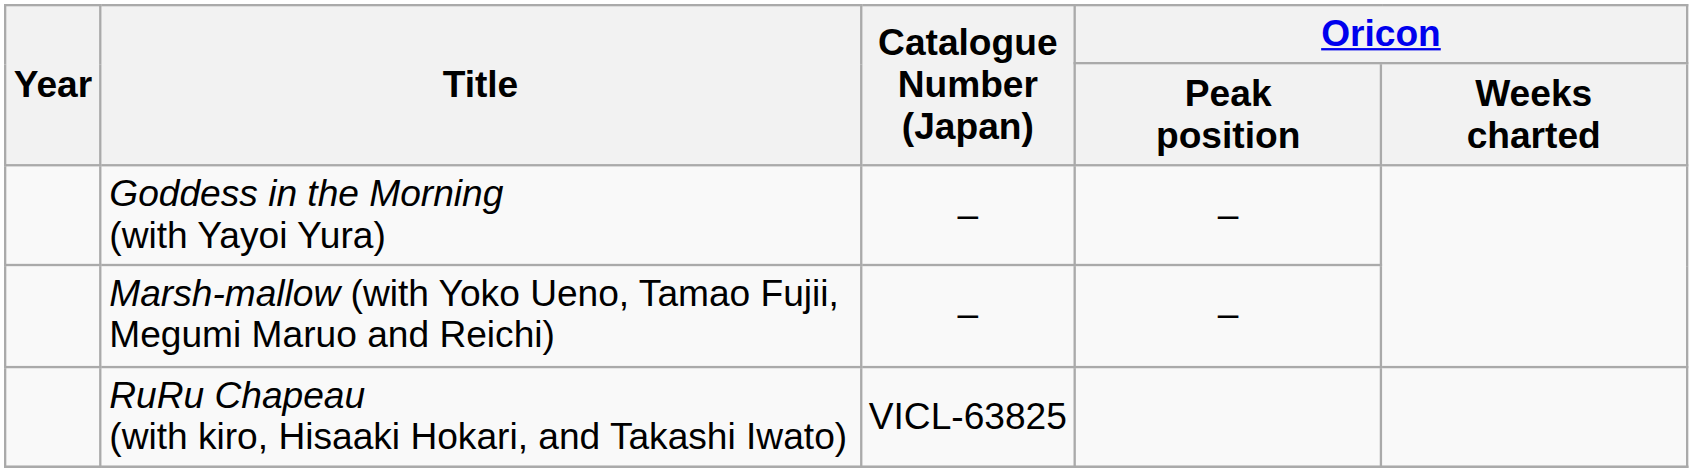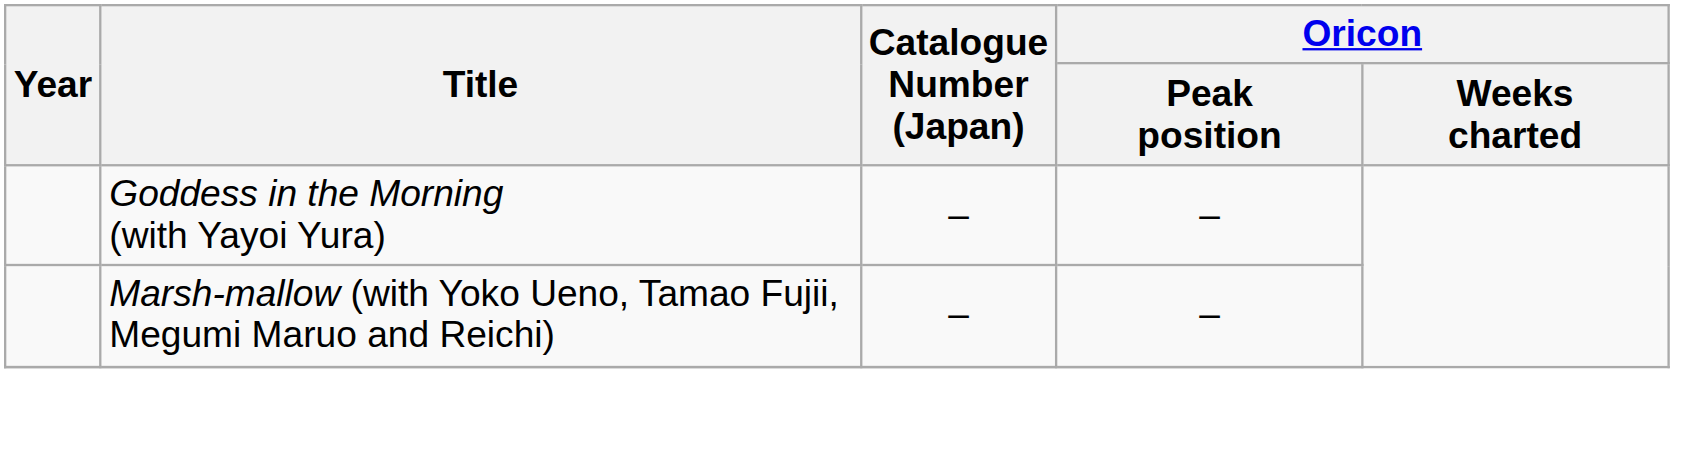- row: (478, 415)
